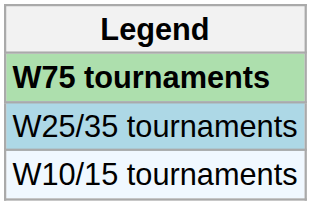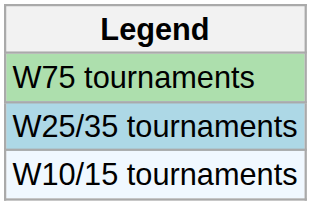(141, 77) bold -> (134, 77) normal
